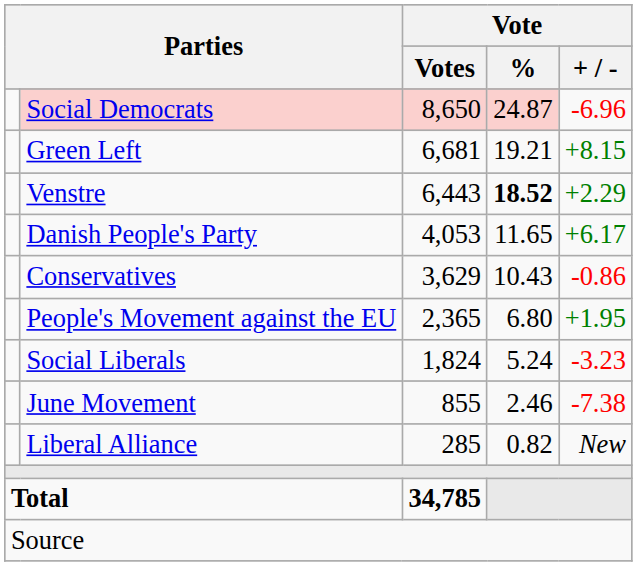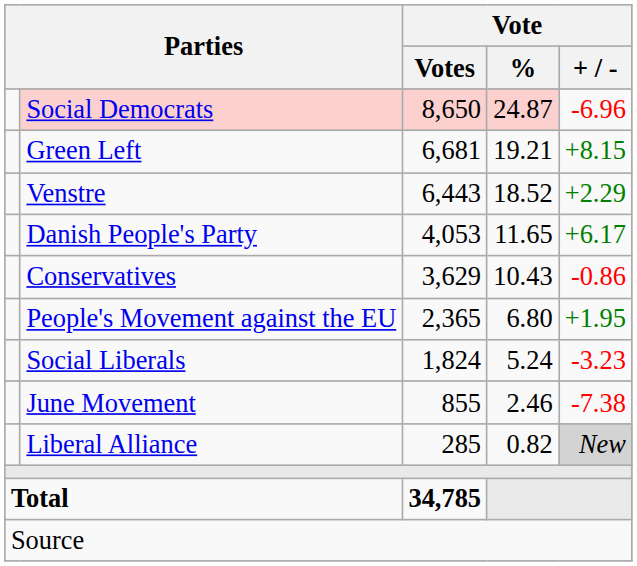(523, 192) bold -> (523, 192) normal
(602, 444) no background -> (602, 444) lightgrey background
